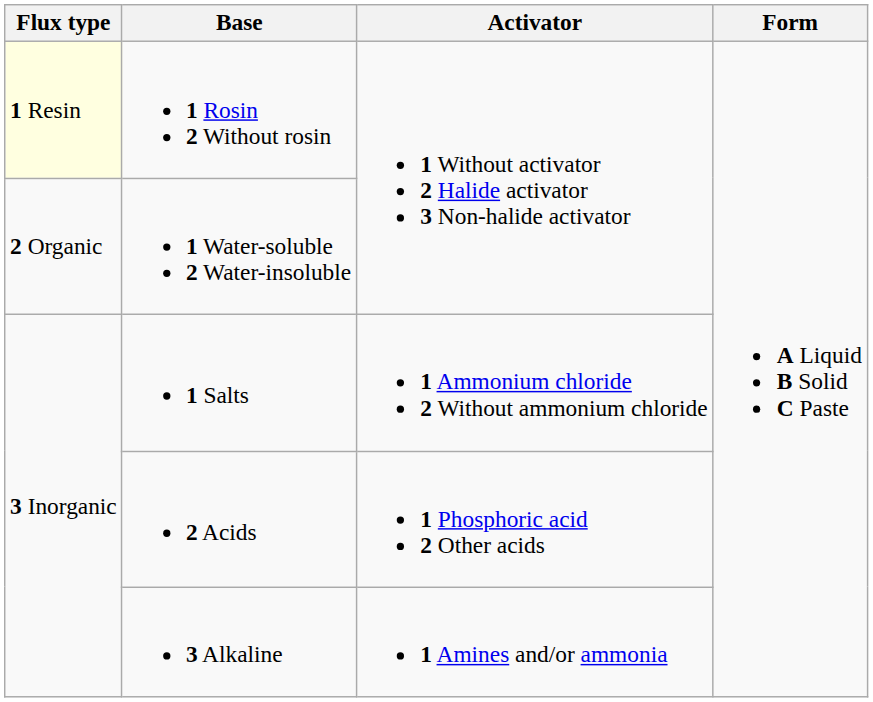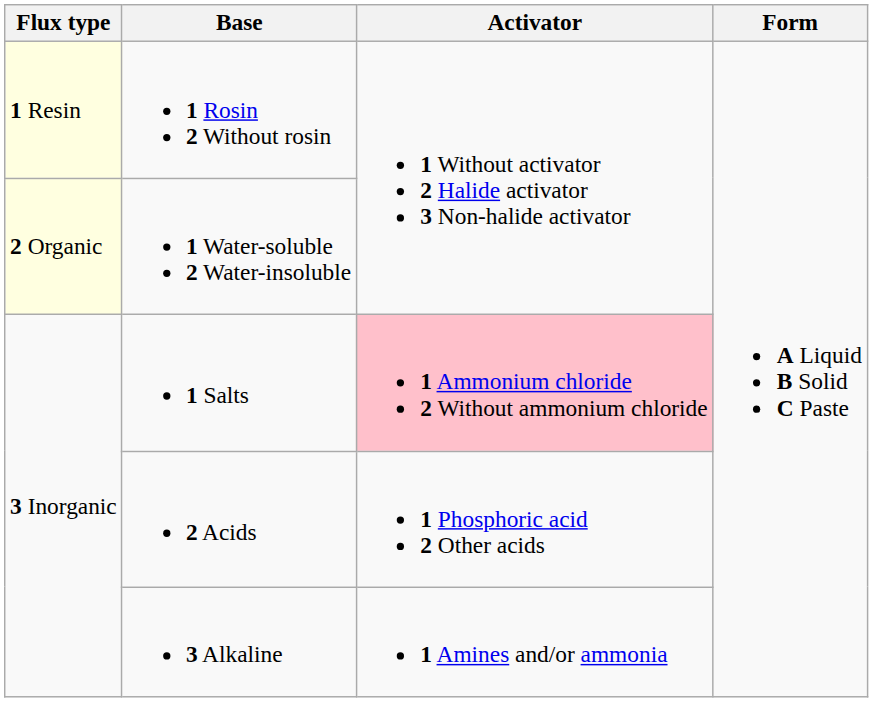(56, 246) no background -> (56, 246) lightyellow background
(535, 396) no background -> (535, 396) pink background
